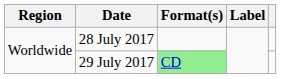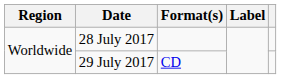(171, 62) lightgreen background -> (171, 62) no background
